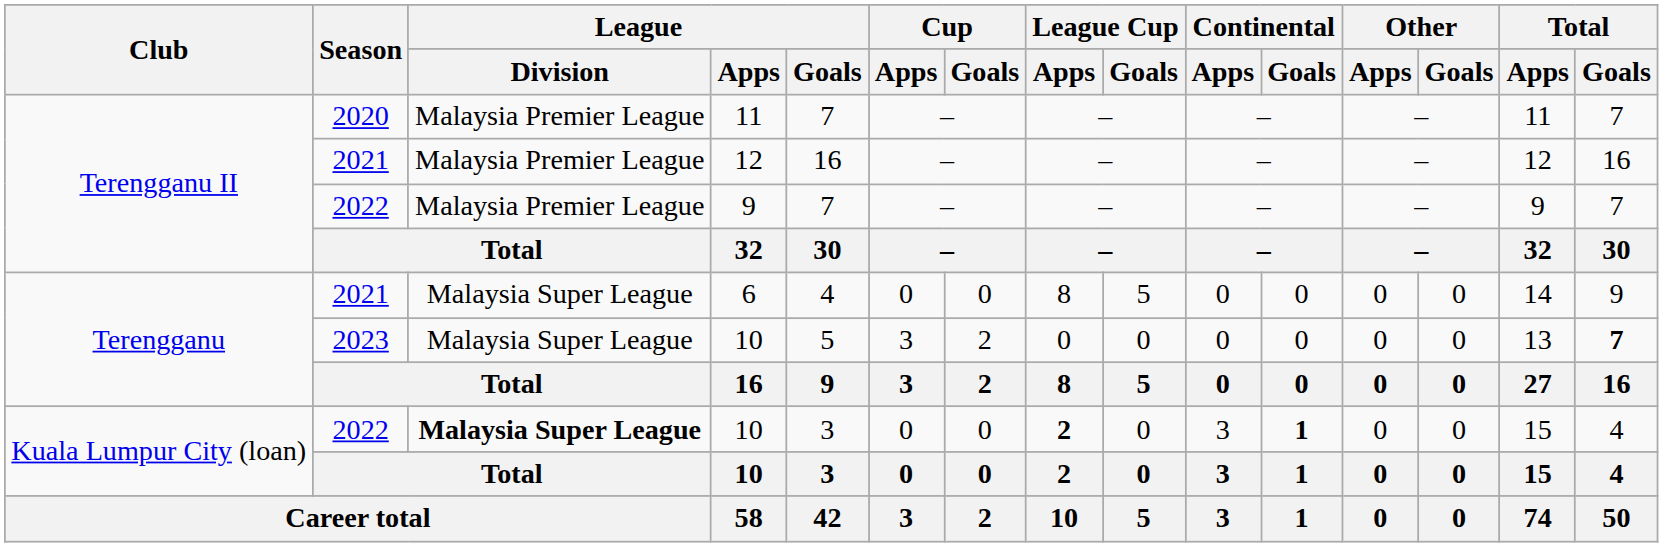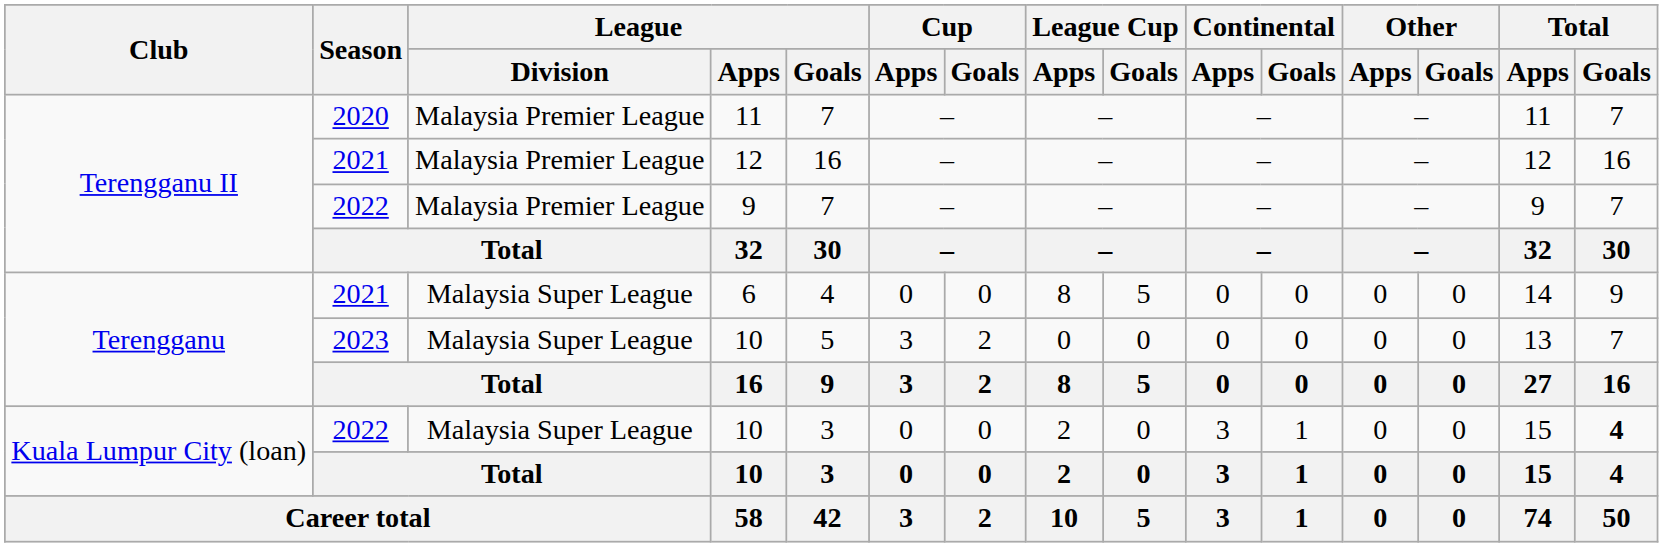(1616, 339) bold -> (1616, 339) normal
(560, 428) bold -> (560, 428) normal
(1064, 428) bold -> (1064, 428) normal
(1302, 428) bold -> (1302, 428) normal
(1616, 428) normal -> (1616, 428) bold
